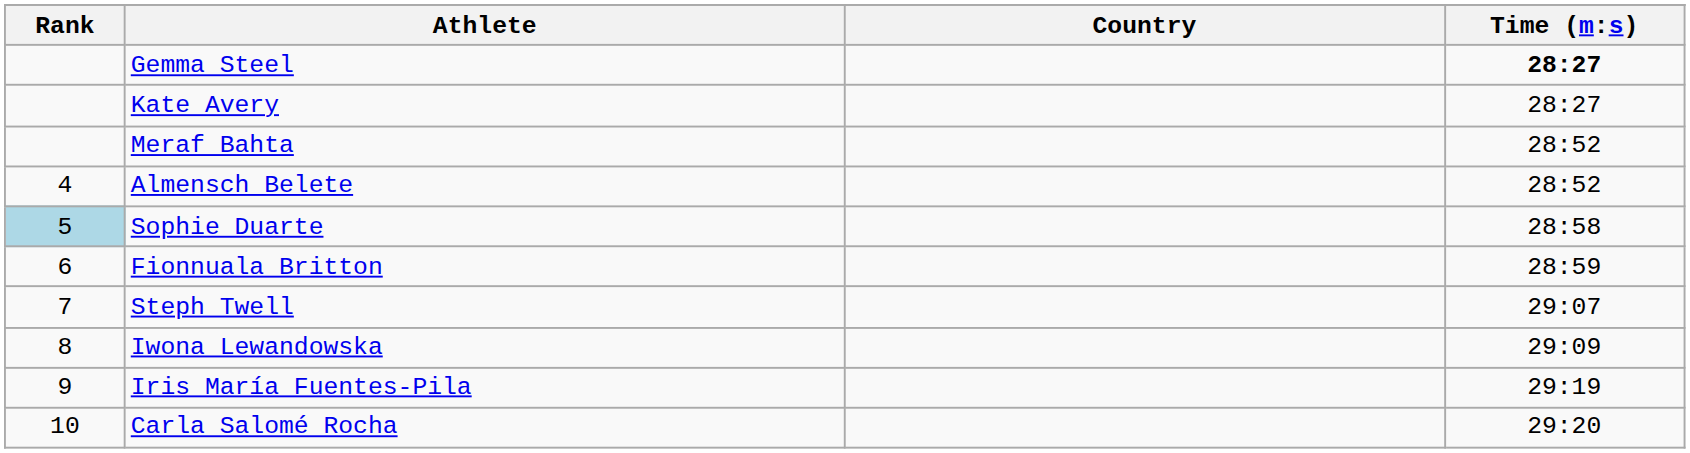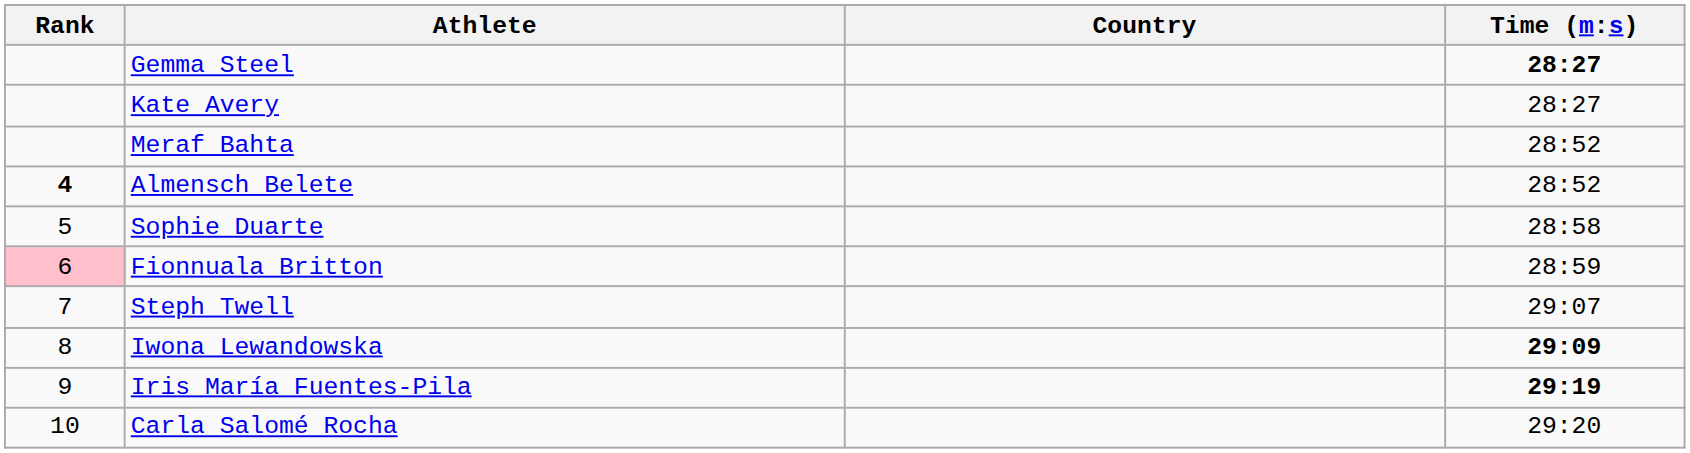(65, 186) normal -> (65, 186) bold
(65, 226) lightblue background -> (65, 226) no background
(65, 267) no background -> (65, 267) pink background
(1564, 347) normal -> (1564, 347) bold
(1564, 387) normal -> (1564, 387) bold
